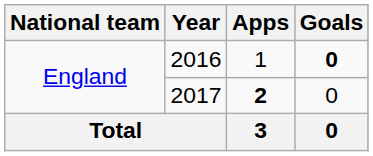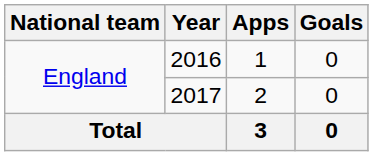(332, 58) bold -> (332, 58) normal
(261, 95) bold -> (261, 95) normal
